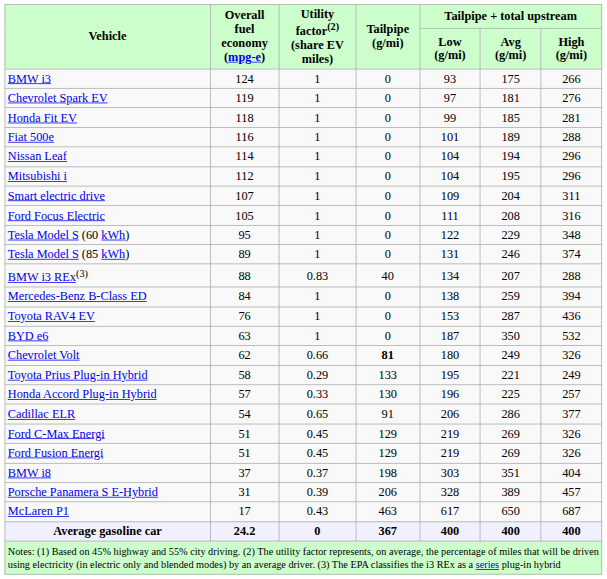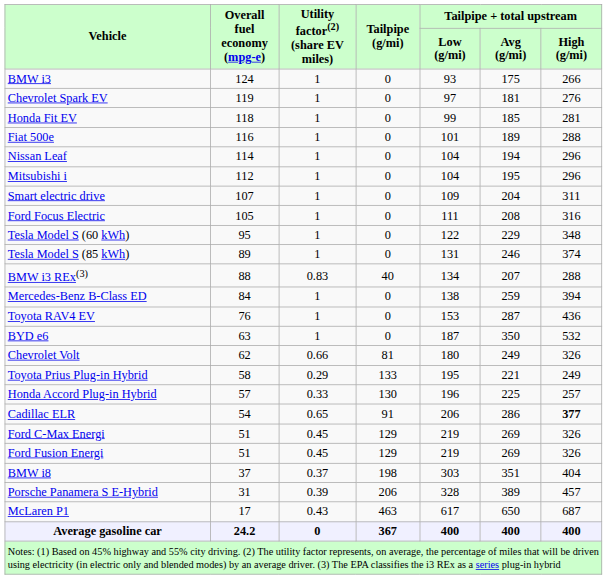(388, 355) bold -> (388, 355) normal
(571, 414) normal -> (571, 414) bold
